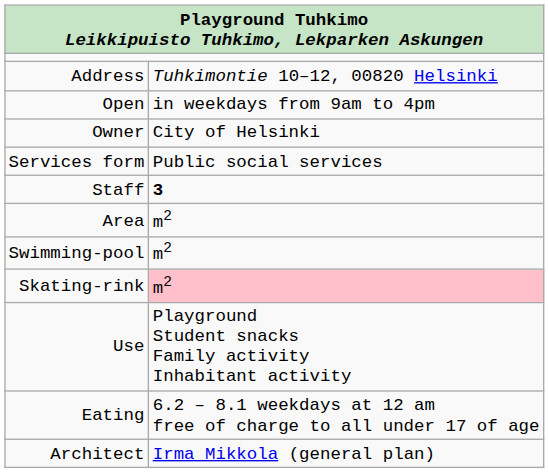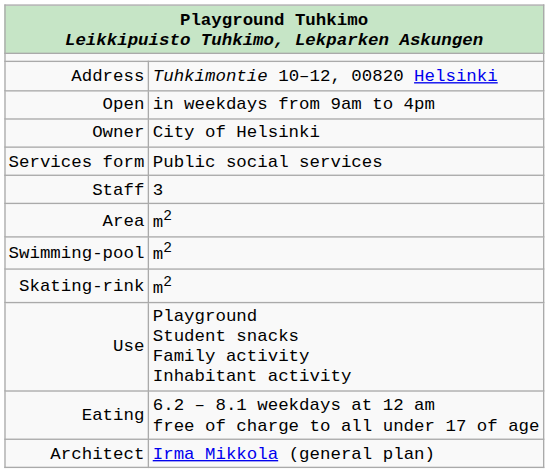(158, 190) bold -> (158, 190) normal
(162, 286) pink background -> (162, 286) no background
